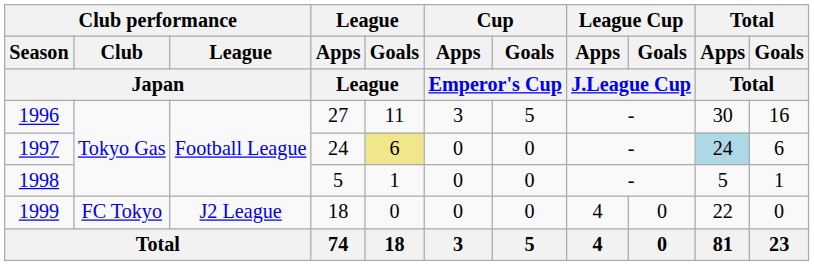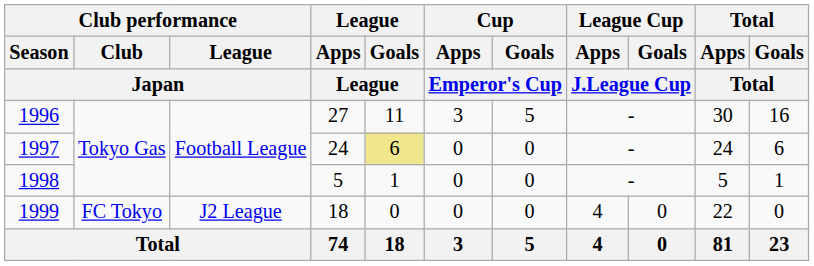(723, 148) lightblue background -> (723, 148) no background
